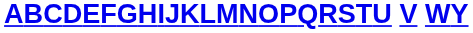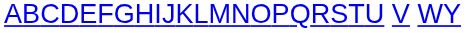(236, 14) bold -> (233, 14) normal
